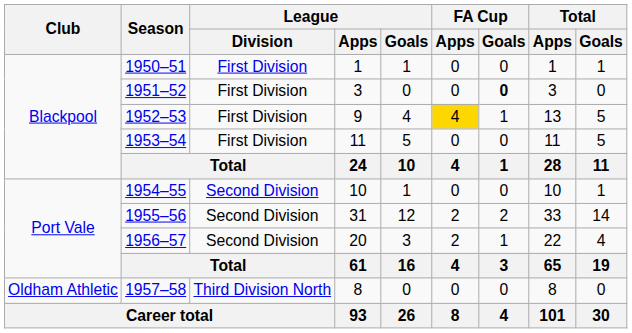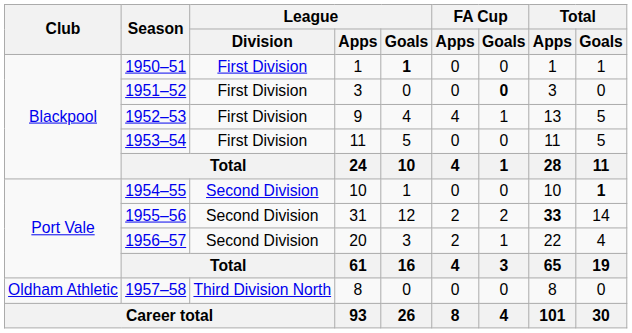(407, 66) normal -> (407, 66) bold
(455, 116) gold background -> (455, 116) no background
(601, 191) normal -> (601, 191) bold
(552, 215) normal -> (552, 215) bold
